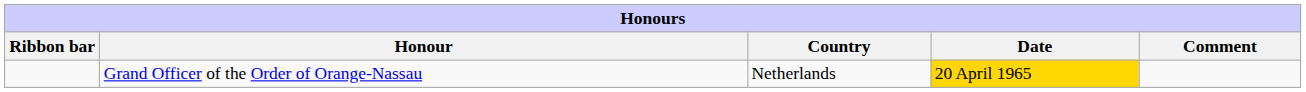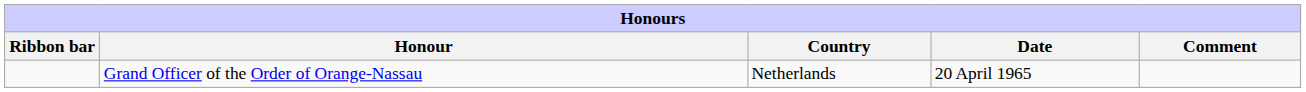(983, 73) gold background -> (983, 73) no background
